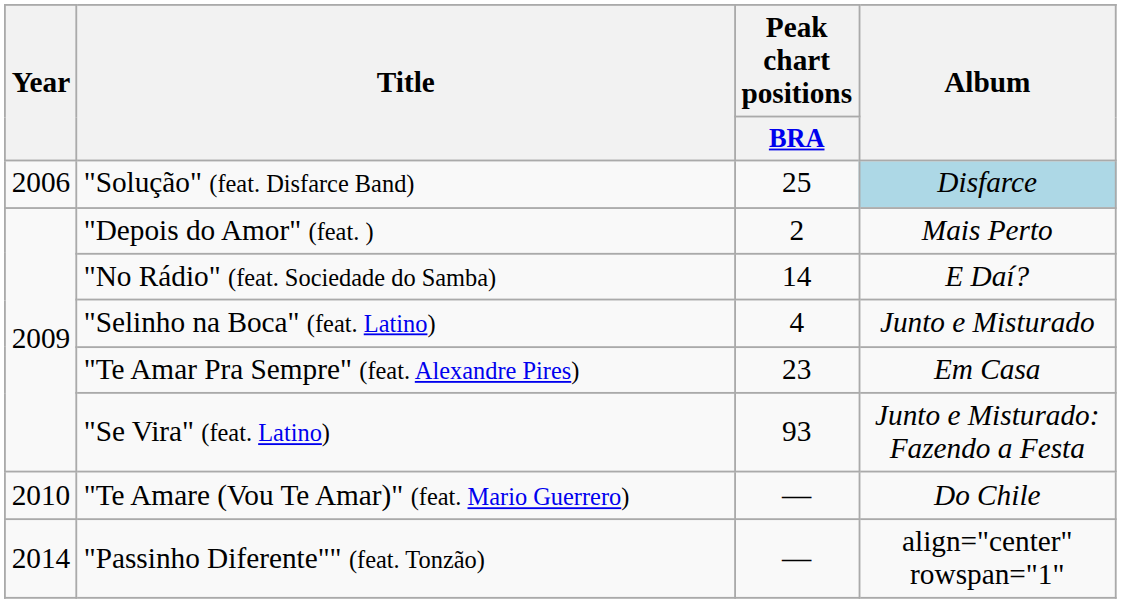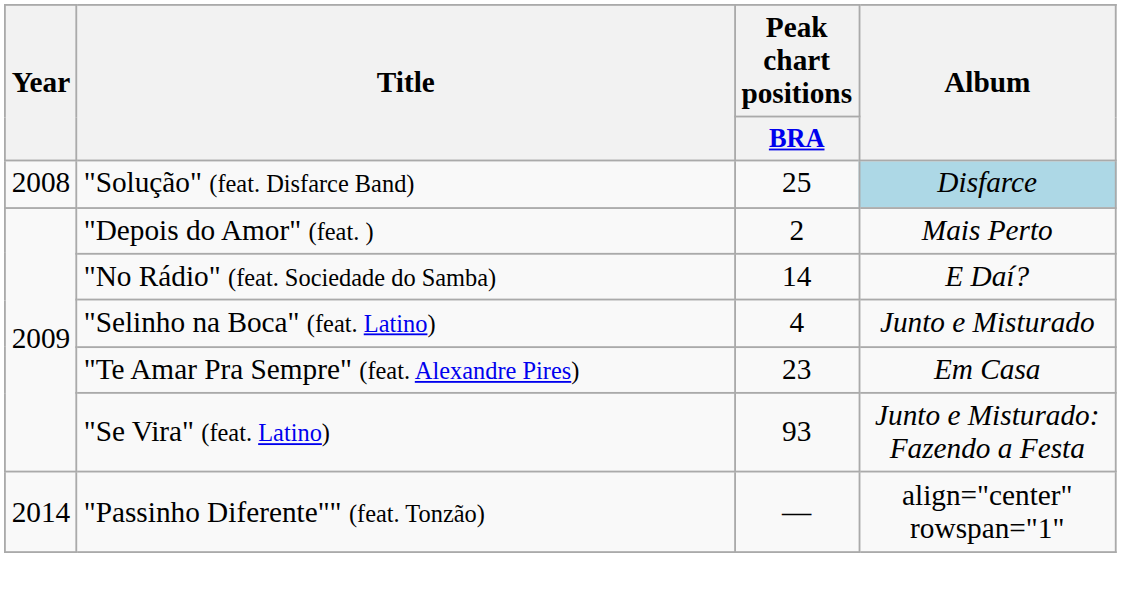(41, 183) 2006 -> (41, 183) 2008
- row: (357, 495)
